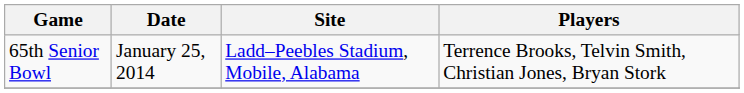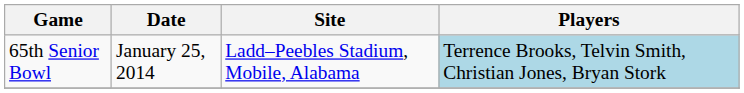(565, 61) no background -> (565, 61) lightblue background
